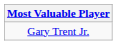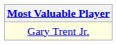(58, 31) no background -> (58, 31) lightyellow background
